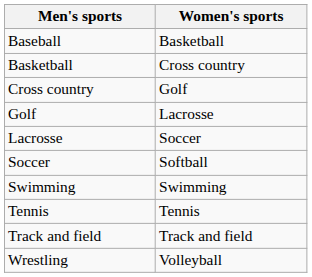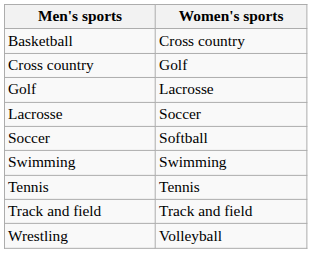- row: (34, 41)
